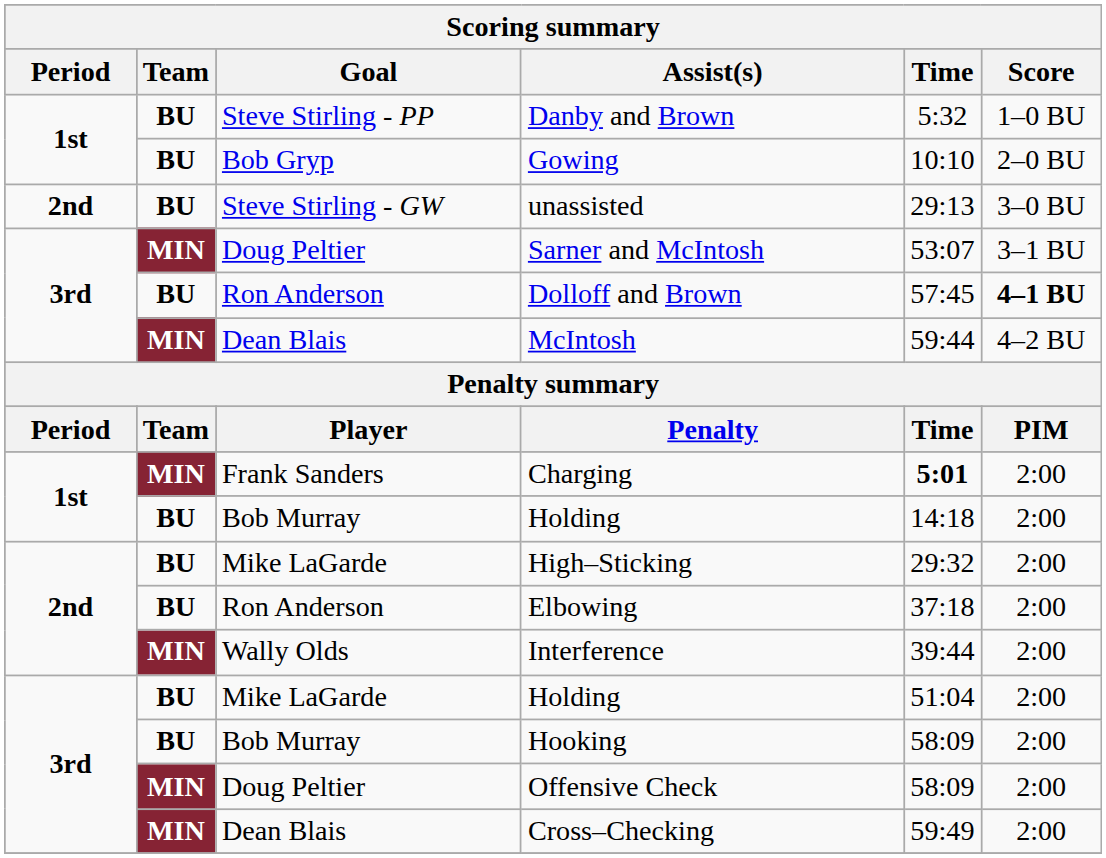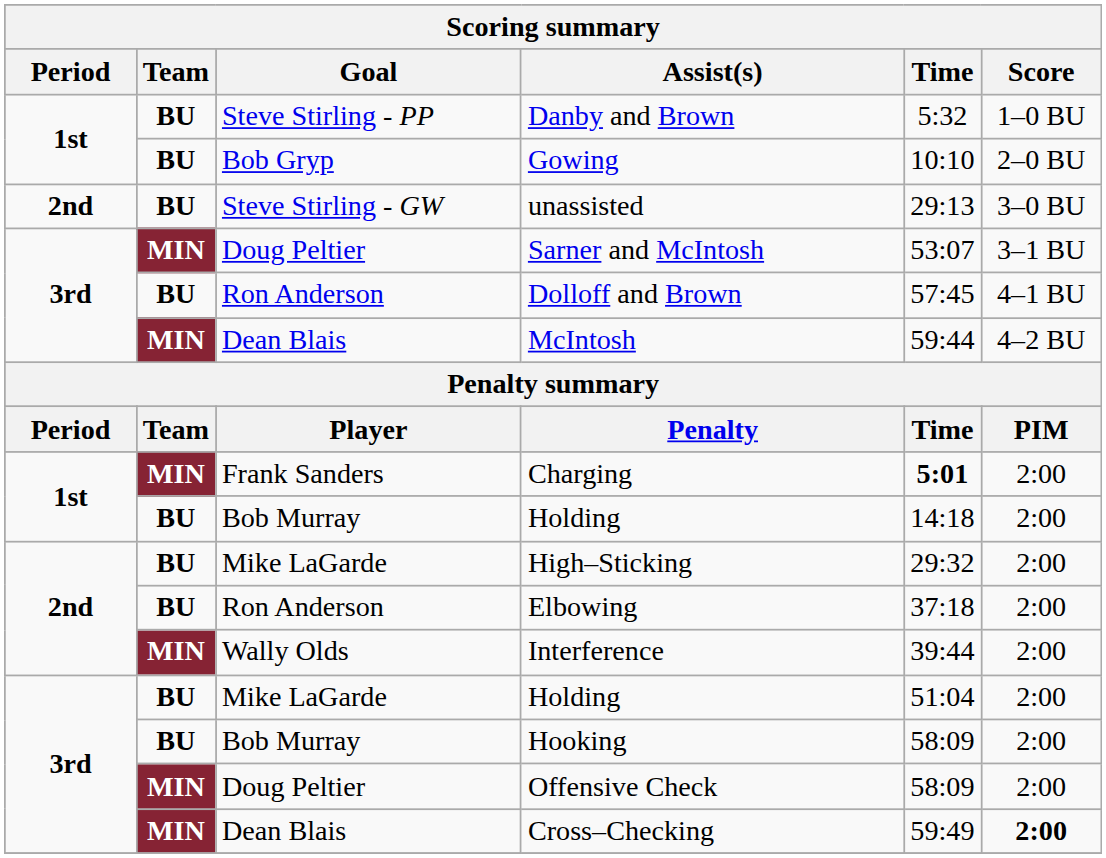(1041, 294) bold -> (1041, 294) normal
(1041, 830) normal -> (1041, 830) bold
